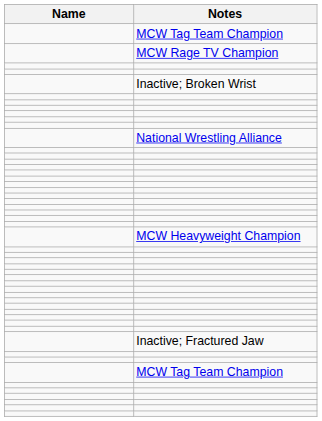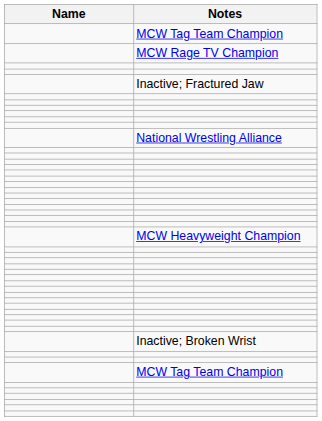(196, 84) Inactive; Broken Wrist -> (200, 84) Inactive; Fractured Jaw
(200, 341) Inactive; Fractured Jaw -> (196, 341) Inactive; Broken Wrist
